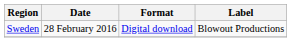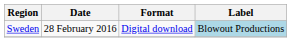(241, 28) no background -> (241, 28) lightblue background
